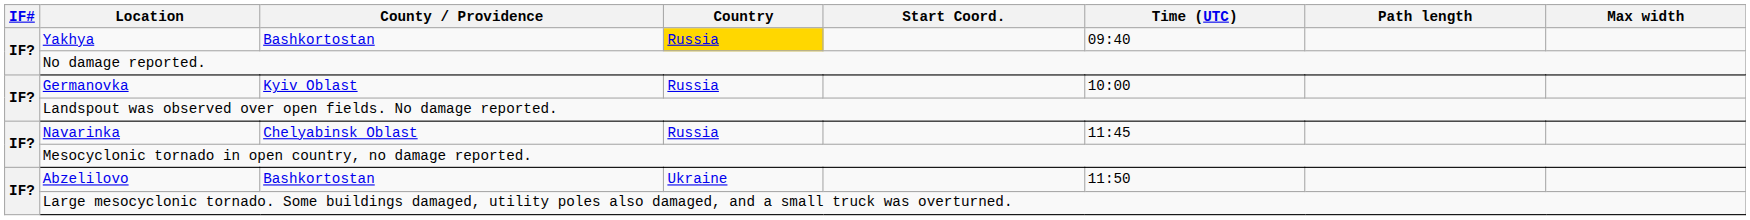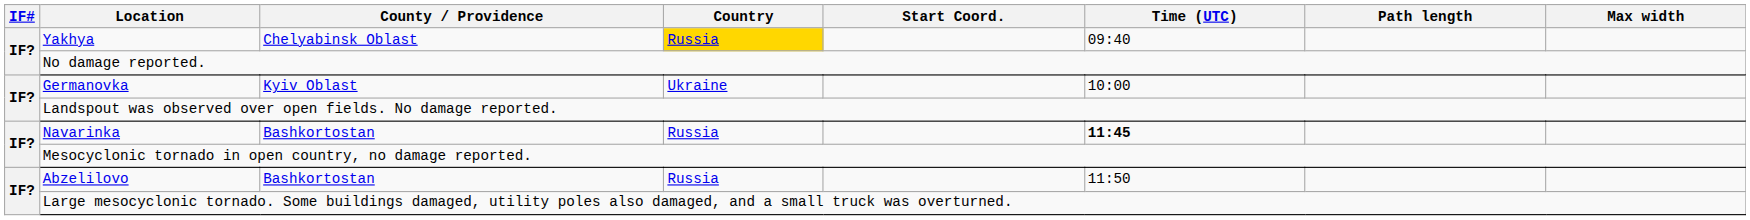(319, 40) Bashkortostan -> (340, 40) Chelyabinsk Oblast
(693, 86) Russia -> (697, 86) Ukraine
(340, 133) Chelyabinsk Oblast -> (319, 133) Bashkortostan
(1109, 133) normal -> (1109, 133) bold
(697, 179) Ukraine -> (693, 179) Russia
